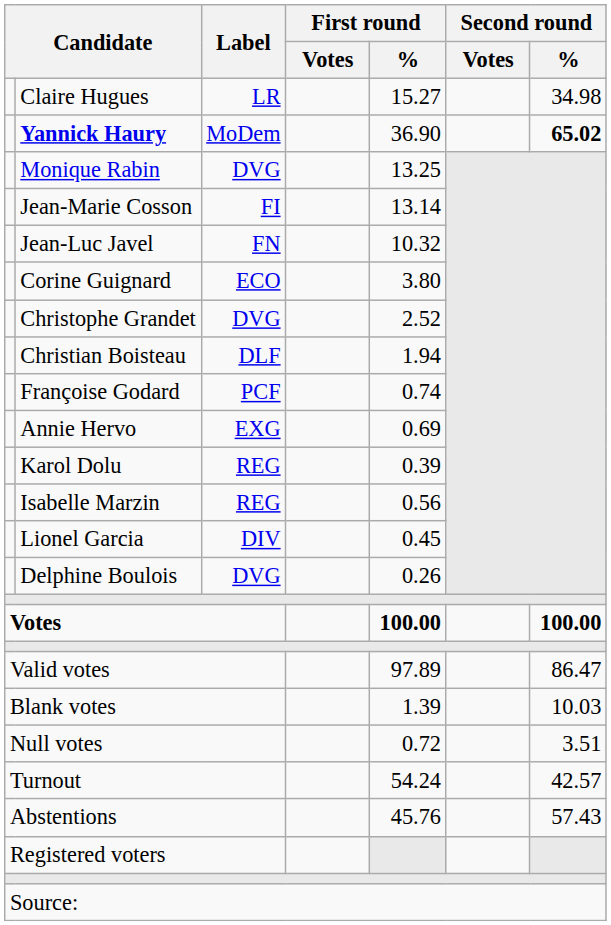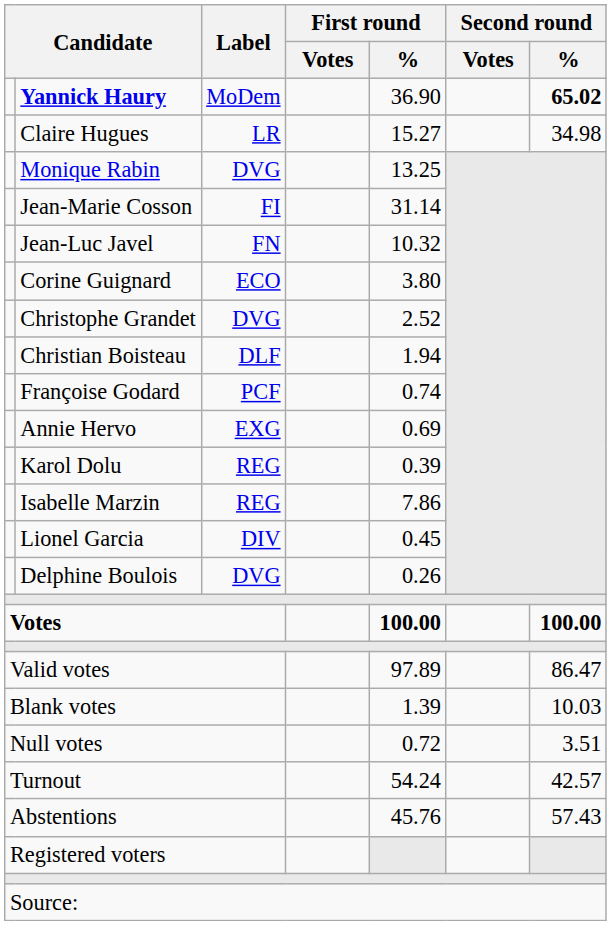rows swapped: (93, 133) <-> (84, 96)
(416, 207) 13.14 -> (416, 207) 31.14
(421, 502) 0.56 -> (421, 502) 7.86
